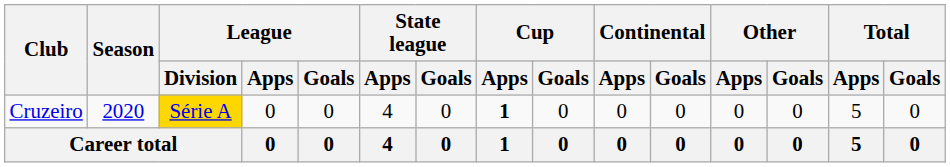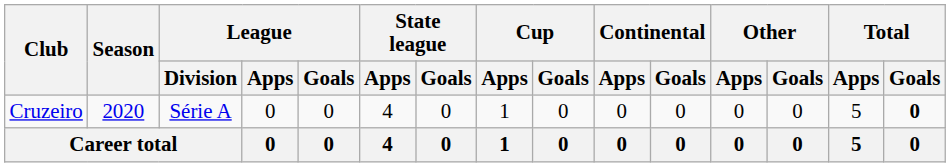(201, 111) gold background -> (201, 111) no background
(505, 111) bold -> (505, 111) normal
(915, 111) normal -> (915, 111) bold
